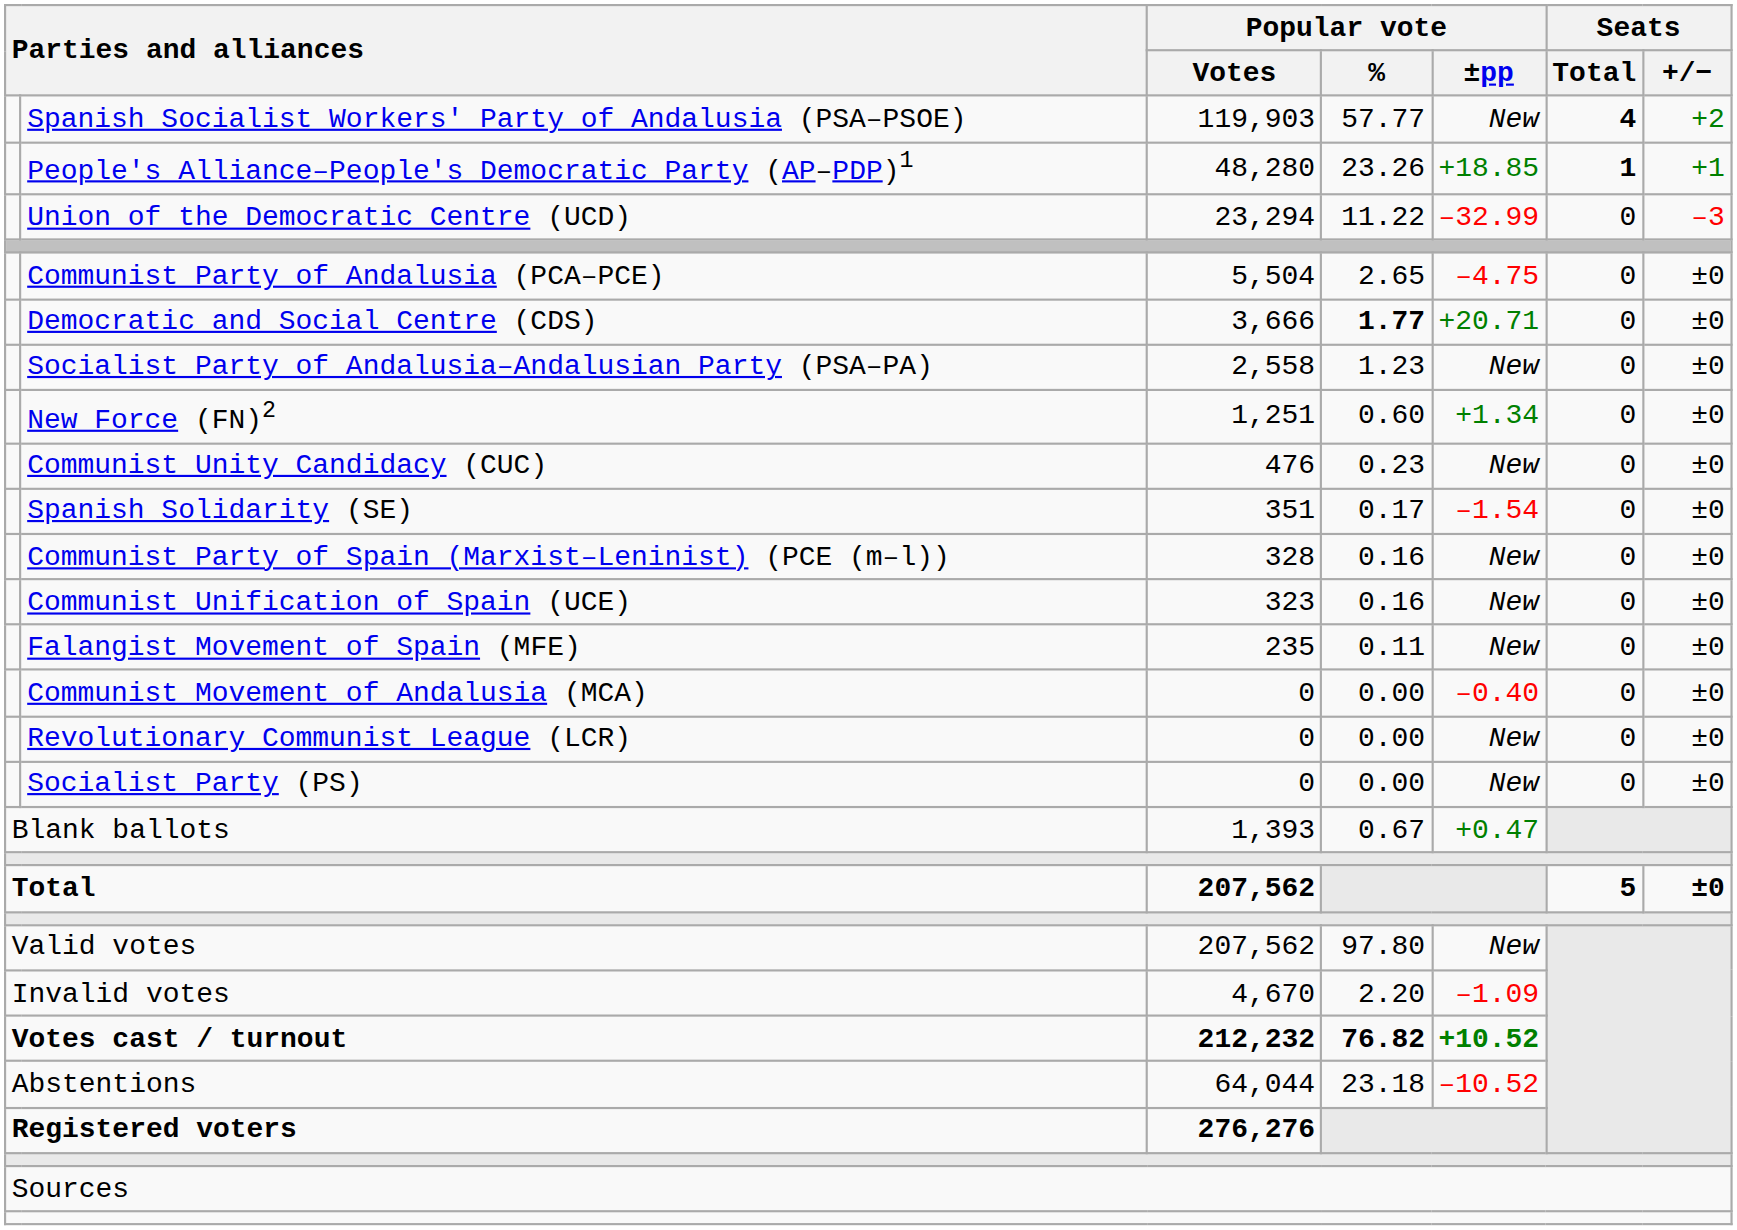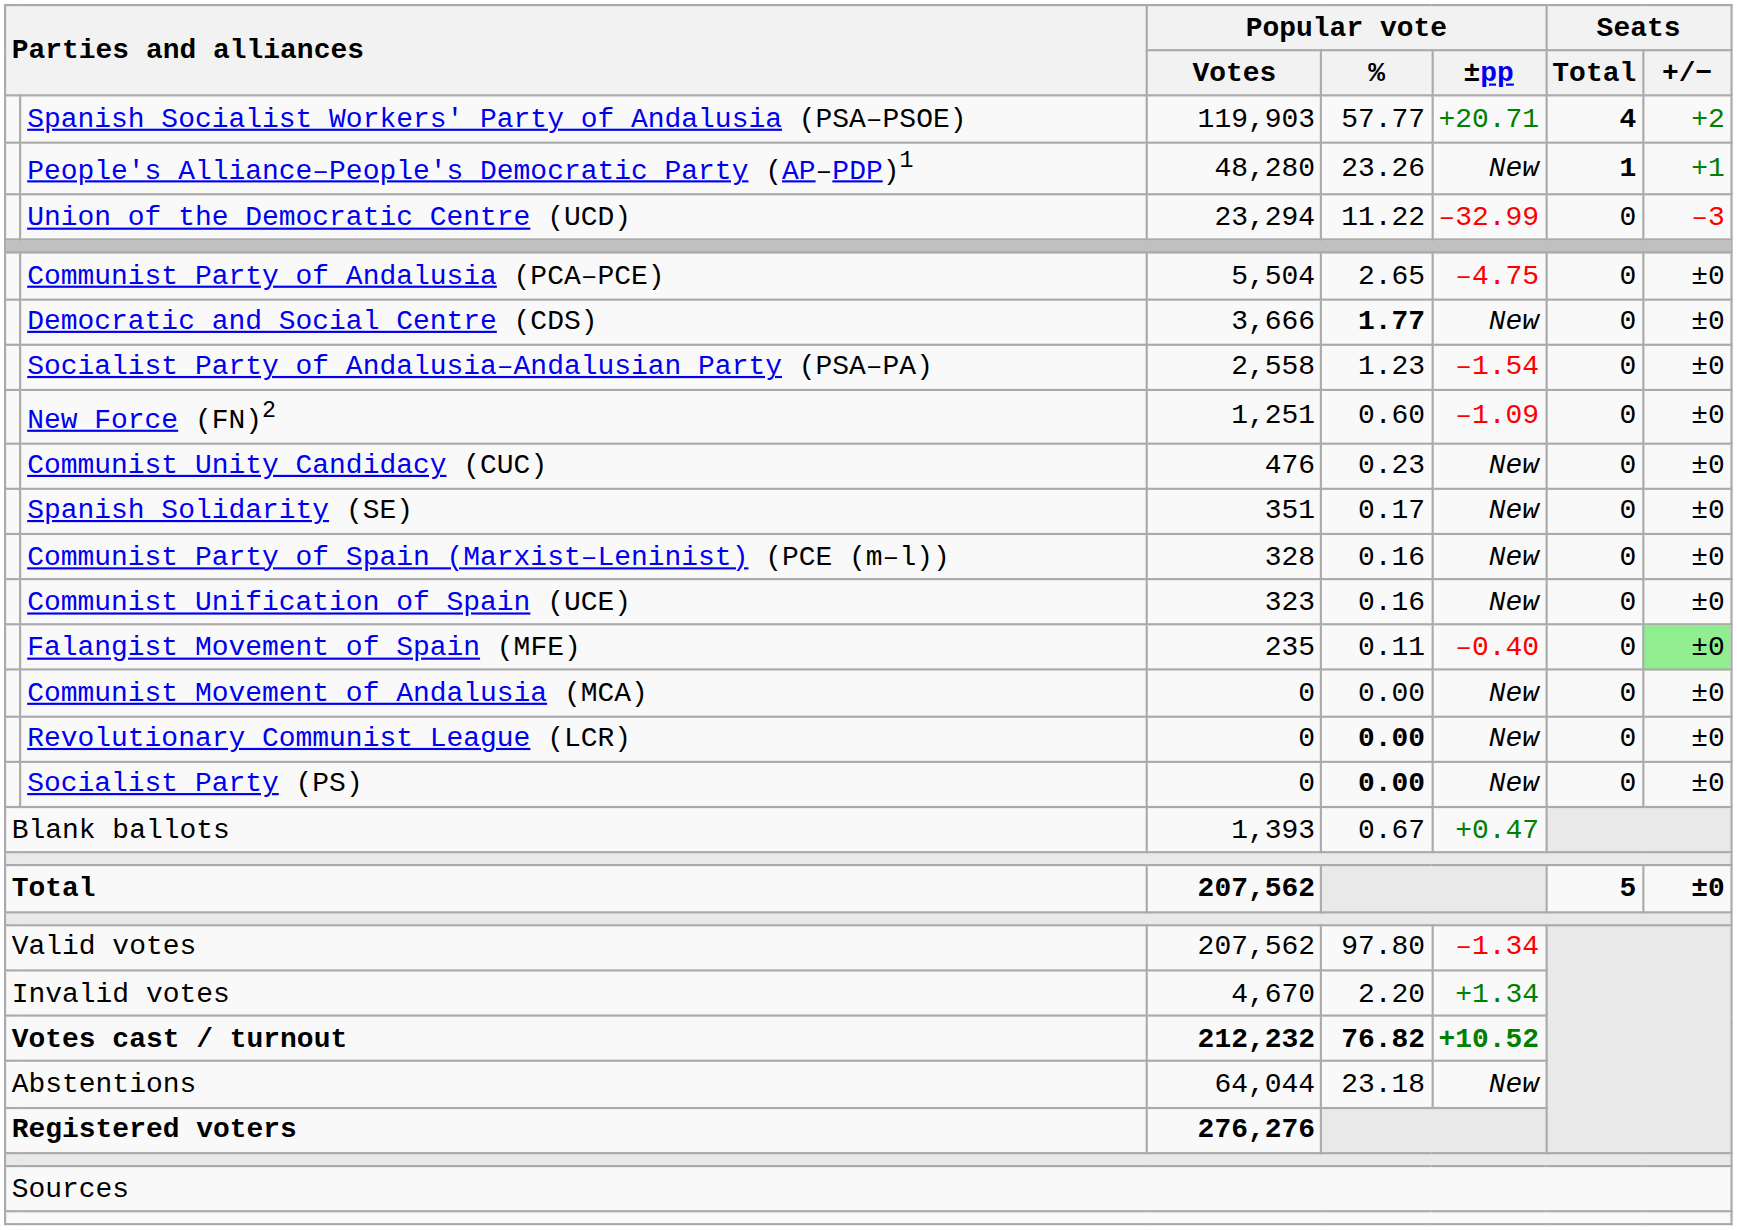(1514, 119) New -> (1489, 119) +20.71
(1489, 168) +18.85 -> (1514, 168) New
(1489, 322) +20.71 -> (1514, 322) New
(1514, 367) New -> (1497, 367) –1.54
(1497, 416) +1.34 -> (1497, 416) –1.09
(1497, 511) –1.54 -> (1514, 511) New
(1514, 648) New -> (1497, 648) –0.40
(1708, 648) no background -> (1708, 648) lightgreen background
(1497, 693) –0.40 -> (1514, 693) New
(1392, 739) normal -> (1392, 739) bold
(1392, 784) normal -> (1392, 784) bold
(1514, 948) New -> (1497, 948) –1.34
(1497, 993) –1.09 -> (1497, 993) +1.34
(1489, 1084) –10.52 -> (1514, 1084) New
